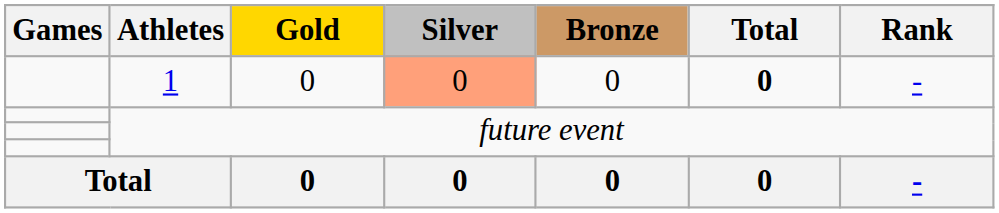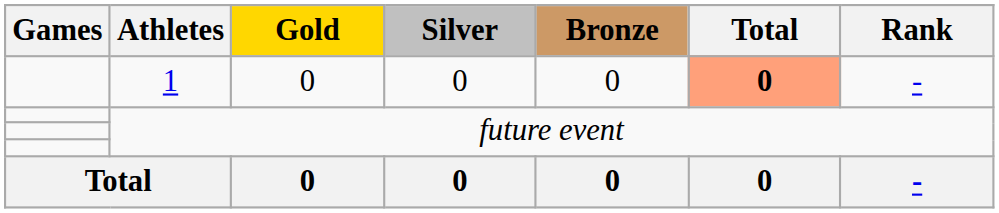(460, 80) lightsalmon background -> (460, 80) no background
(765, 80) no background -> (765, 80) lightsalmon background
